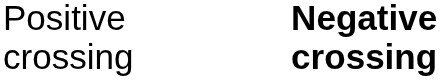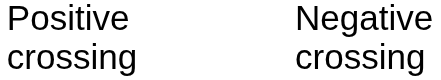(364, 38) bold -> (364, 38) normal
